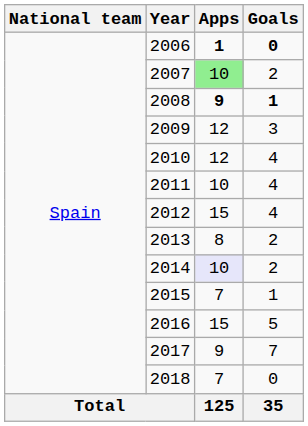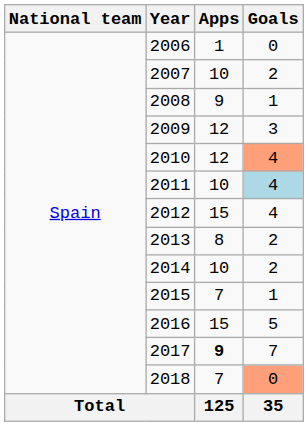(219, 46) bold -> (219, 46) normal
(273, 46) bold -> (273, 46) normal
(219, 74) lightgreen background -> (219, 74) no background
(219, 102) bold -> (219, 102) normal
(273, 102) bold -> (273, 102) normal
(273, 157) no background -> (273, 157) lightsalmon background
(273, 185) no background -> (273, 185) lightblue background
(219, 268) lavender background -> (219, 268) no background
(219, 352) normal -> (219, 352) bold
(273, 379) no background -> (273, 379) lightsalmon background
